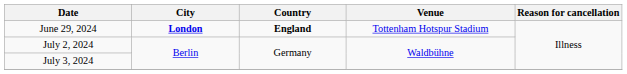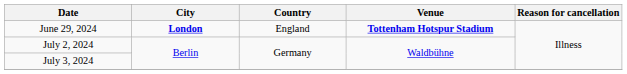(293, 28) bold -> (293, 28) normal
(430, 28) normal -> (430, 28) bold
